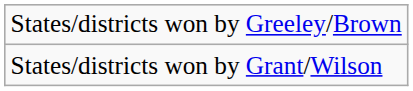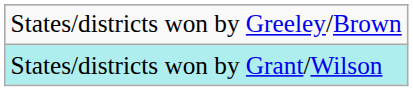(197, 64) no background -> (197, 64) paleturquoise background
